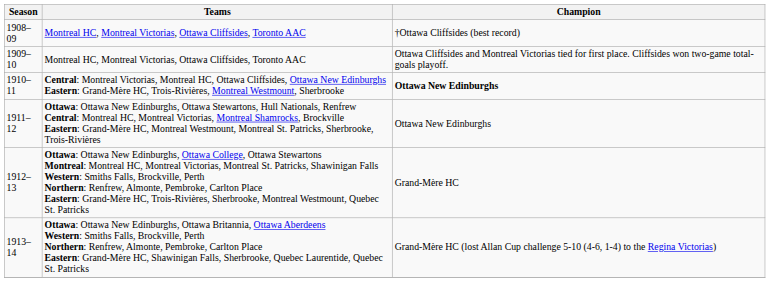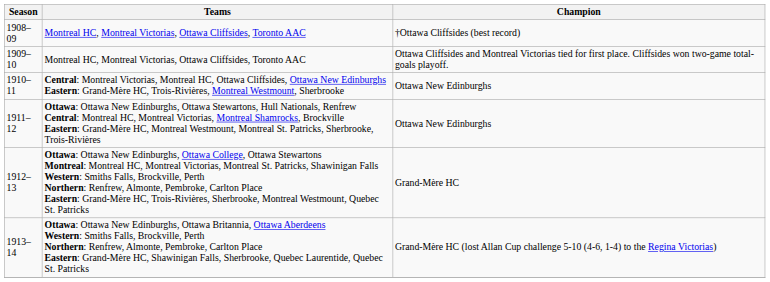(446, 86) bold -> (443, 86) normal
